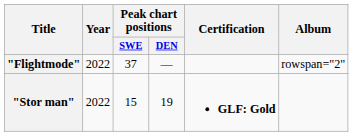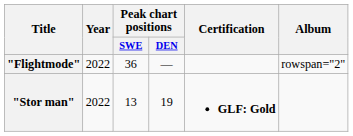(131, 64) 37 -> (131, 64) 36
(131, 102) 15 -> (131, 102) 13
